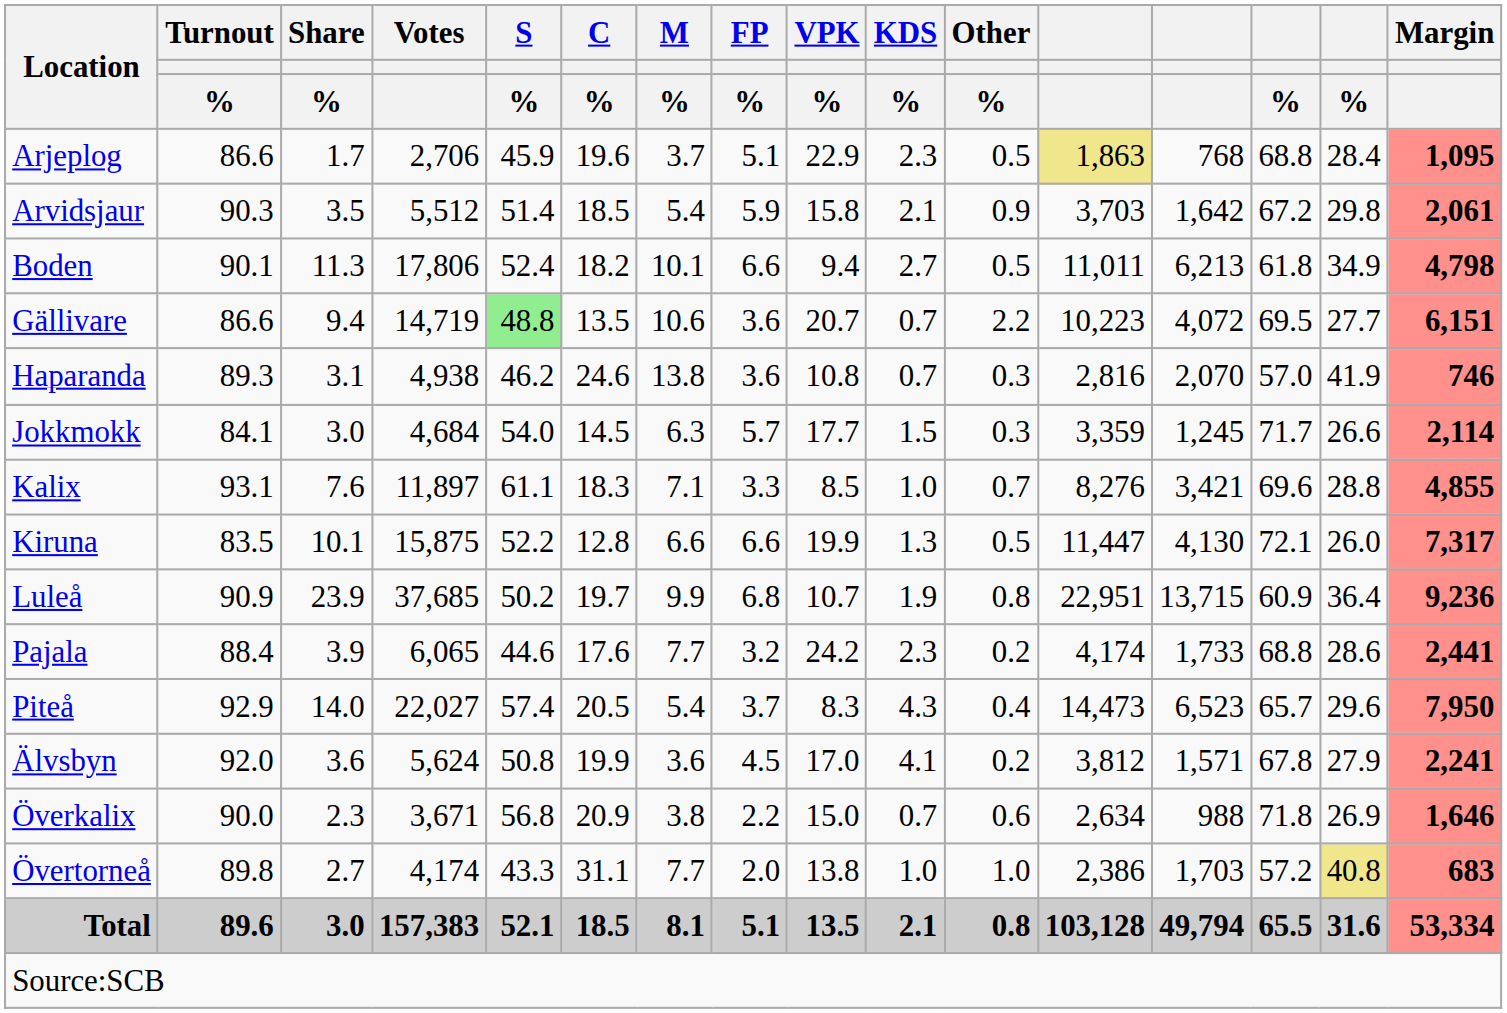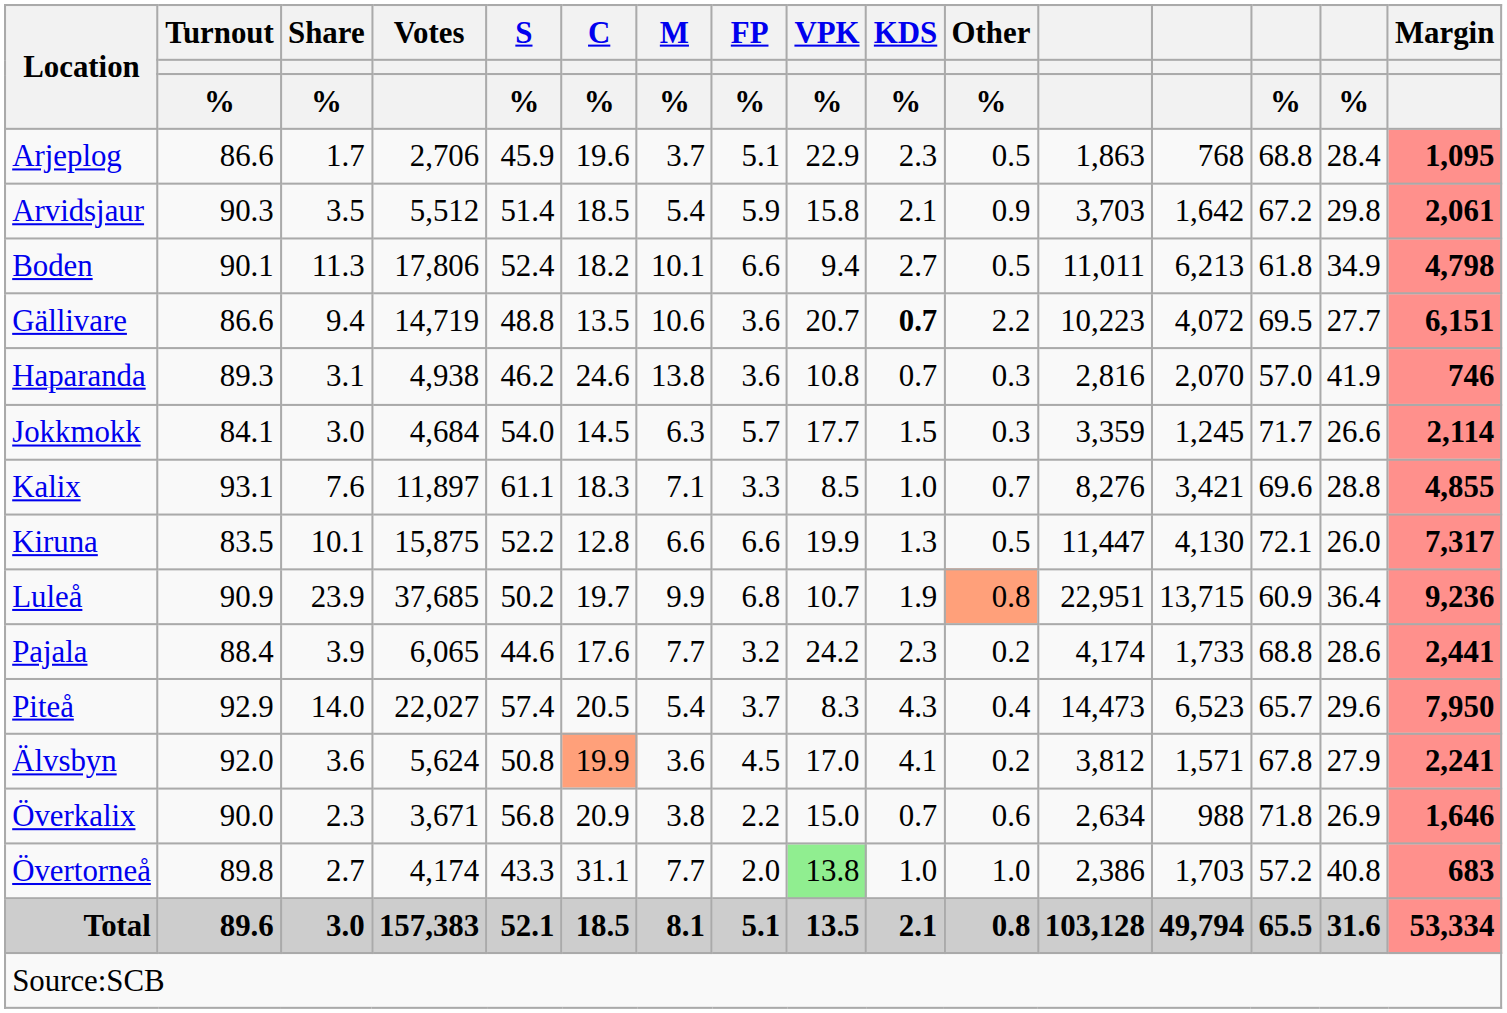(1110, 156) khaki background -> (1110, 156) no background
(527, 321) lightgreen background -> (527, 321) no background
(918, 321) normal -> (918, 321) bold
(1011, 595) no background -> (1011, 595) lightsalmon background
(603, 760) no background -> (603, 760) lightsalmon background
(833, 870) no background -> (833, 870) lightgreen background
(1354, 870) khaki background -> (1354, 870) no background
